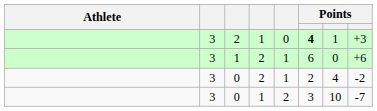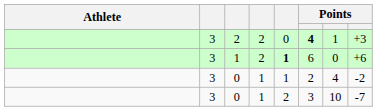(261, 39) 1 -> (261, 39) 2
(286, 58) normal -> (286, 58) bold
(261, 77) 2 -> (261, 77) 1
